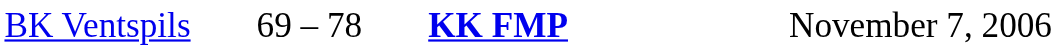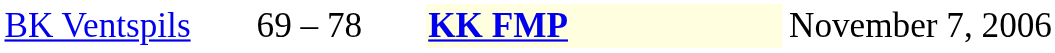(498, 25) no background -> (498, 25) lightyellow background
